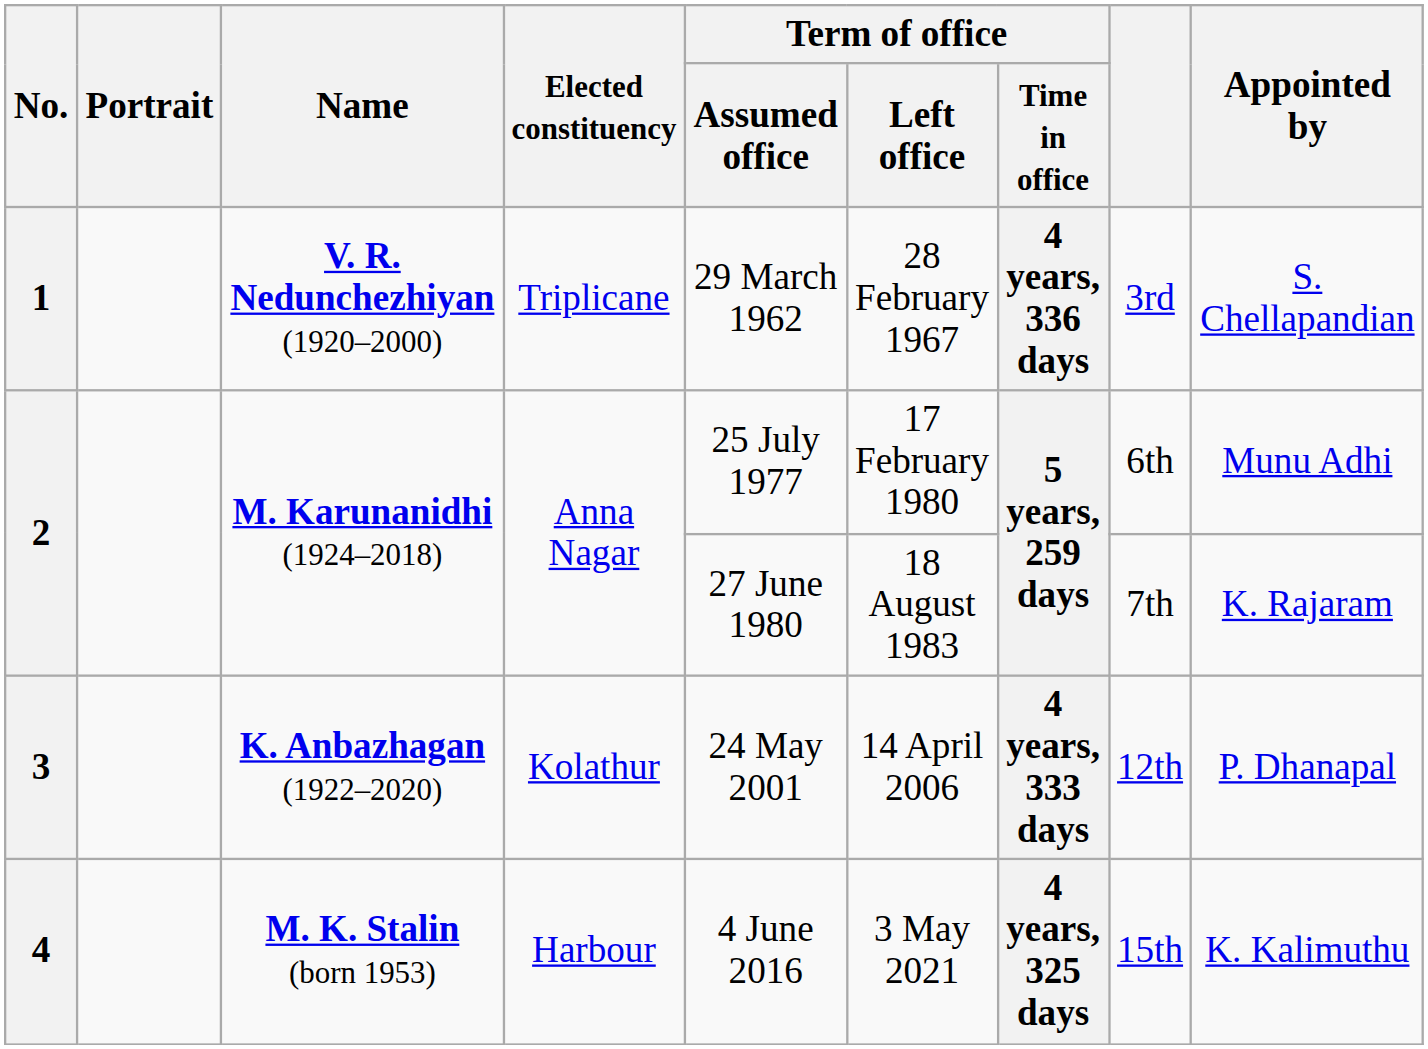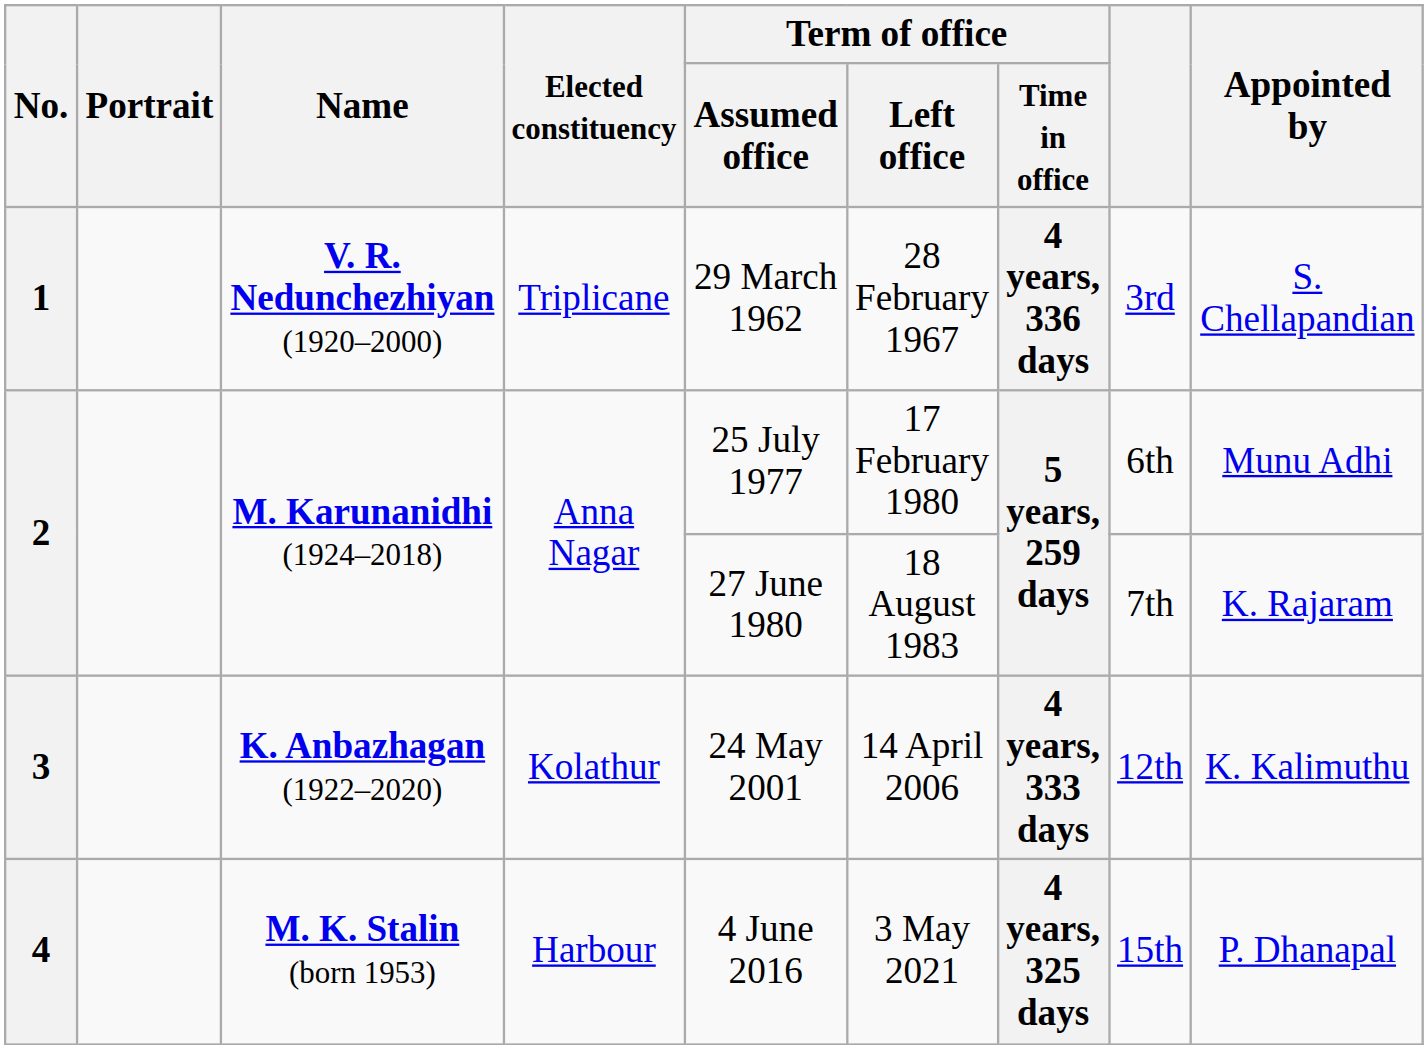(1307, 766) P. Dhanapal -> (1307, 766) K. Kalimuthu
(1307, 950) K. Kalimuthu -> (1307, 950) P. Dhanapal
